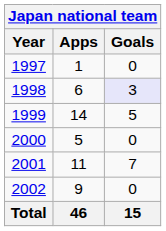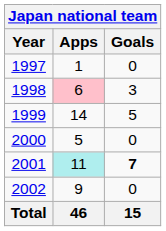(79, 90) no background -> (79, 90) pink background
(133, 90) lavender background -> (133, 90) no background
(79, 164) no background -> (79, 164) paleturquoise background
(133, 164) normal -> (133, 164) bold
